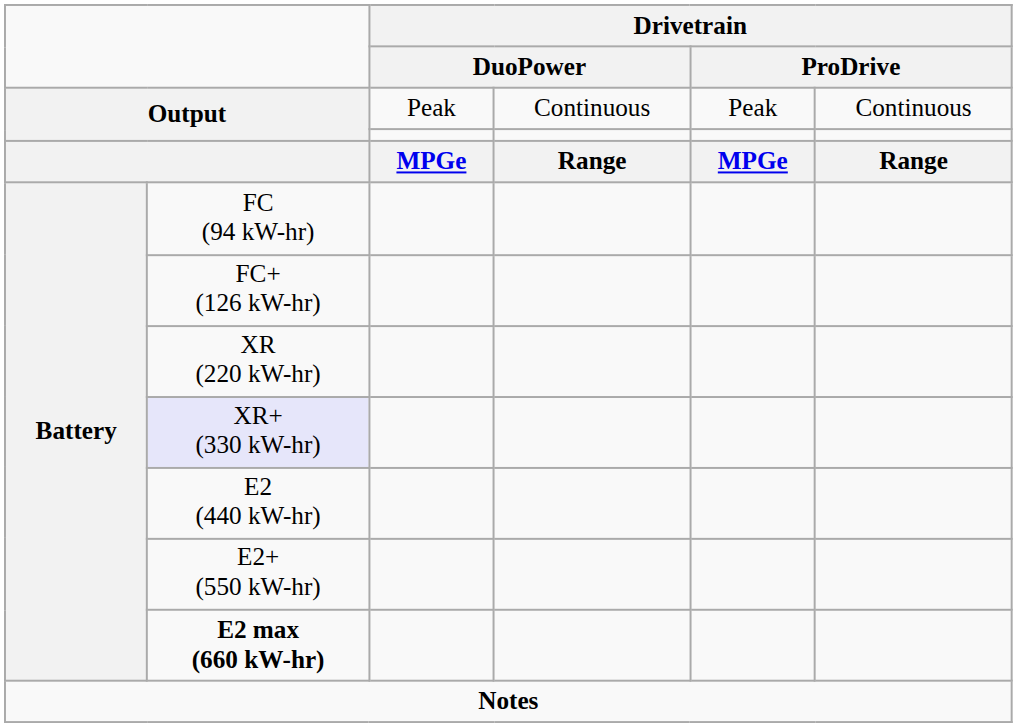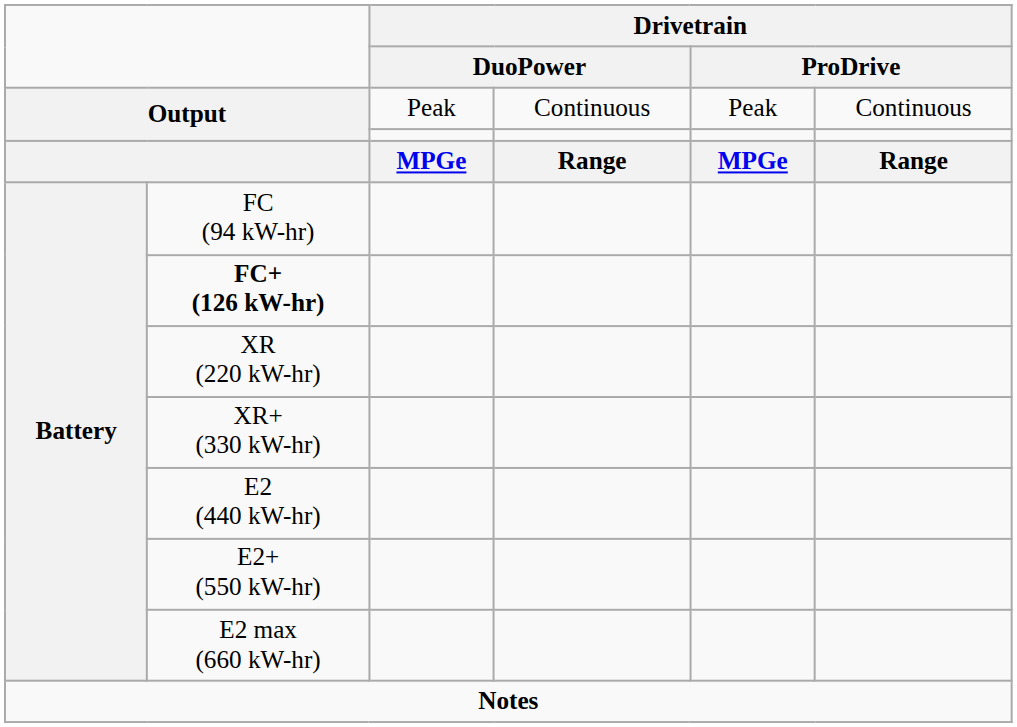(258, 289) normal -> (258, 289) bold
(258, 431) lavender background -> (258, 431) no background
(258, 644) bold -> (258, 644) normal
